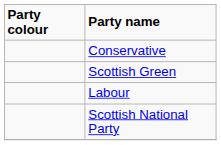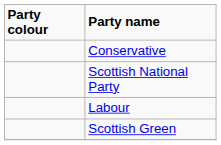rows swapped: (132, 72) <-> (138, 121)
